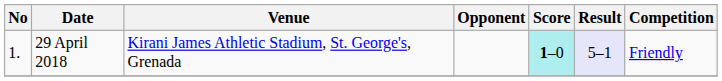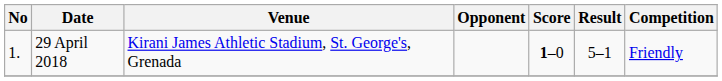(552, 52) paleturquoise background -> (552, 52) no background
(600, 52) lavender background -> (600, 52) no background
